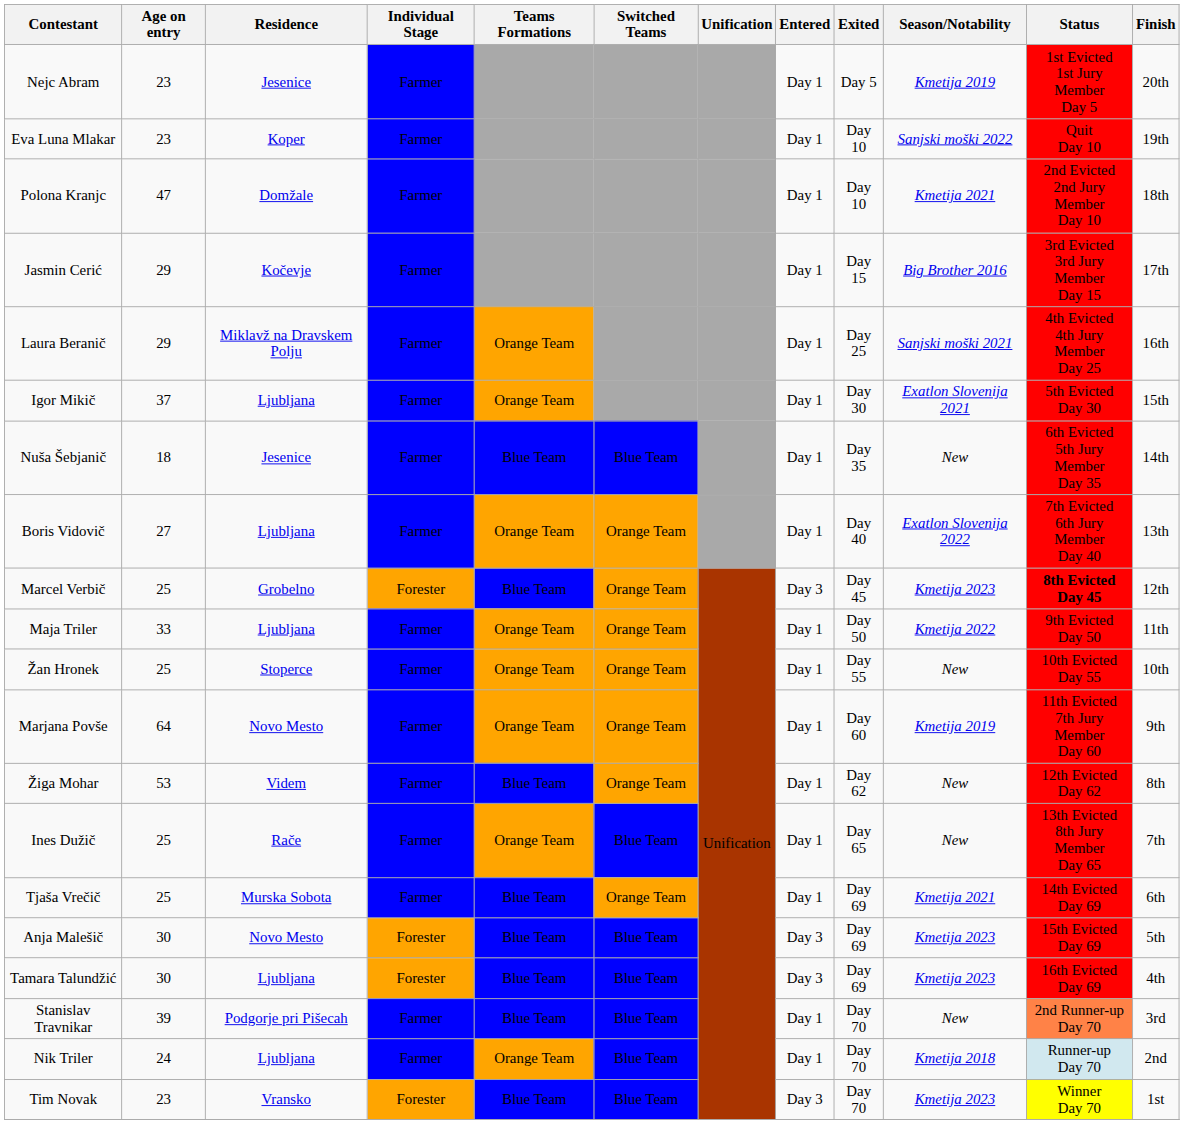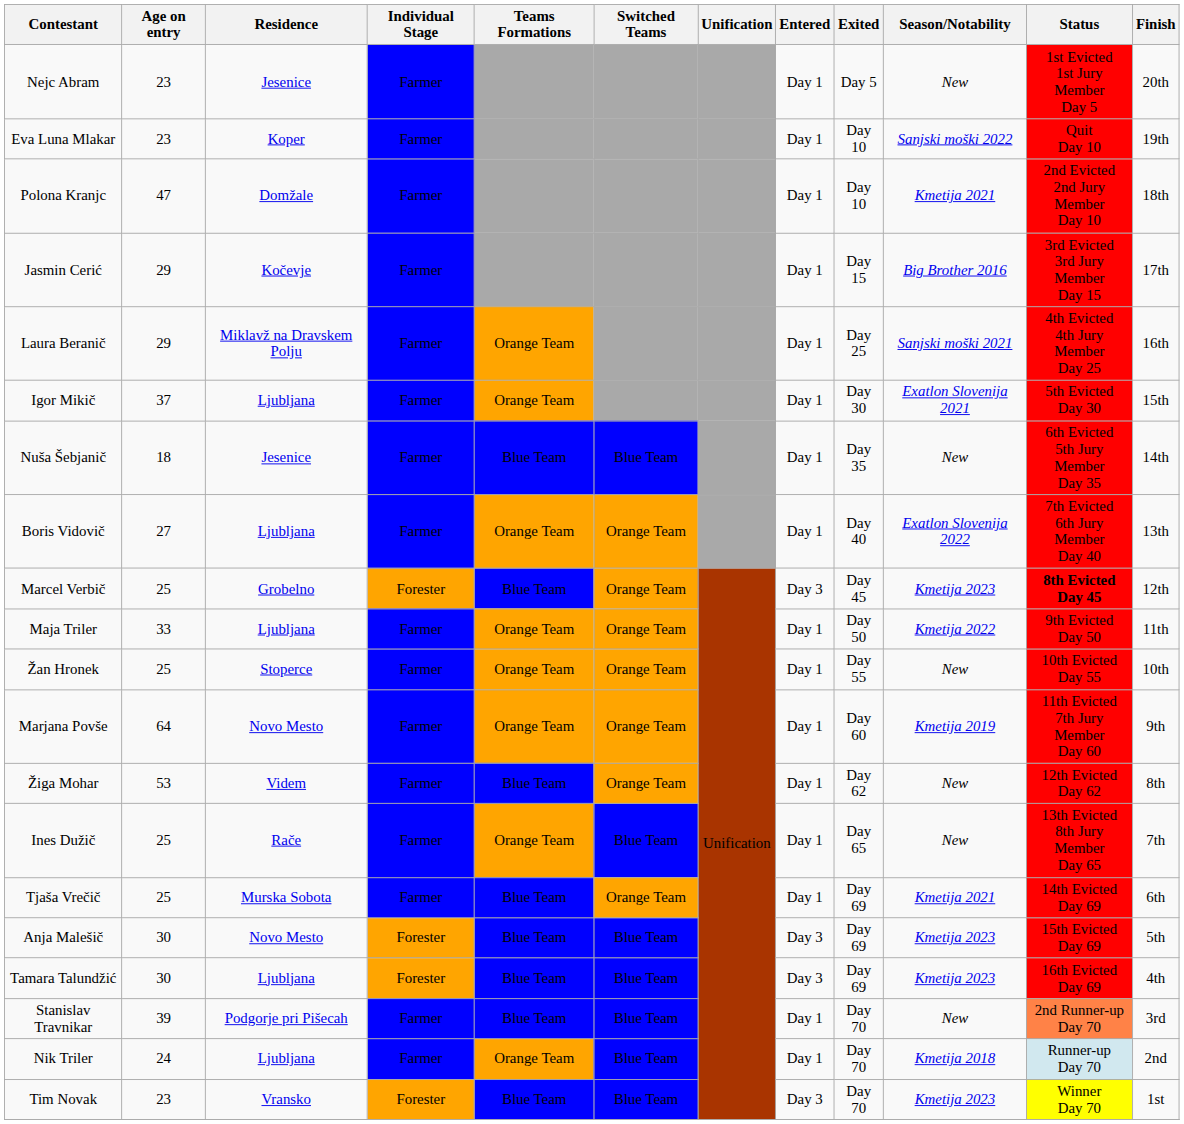(955, 81) Kmetija 2019 -> (955, 81) New
